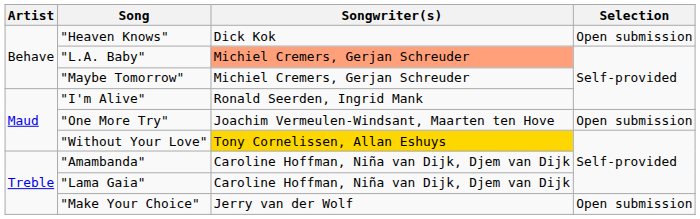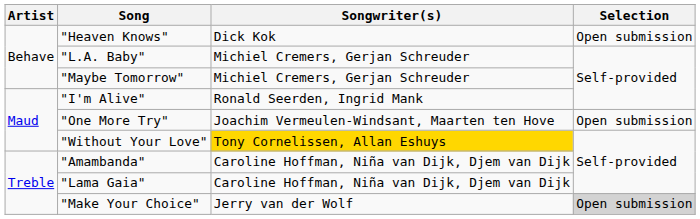(342, 57) lightsalmon background -> (342, 57) no background
(634, 204) no background -> (634, 204) lightgrey background
